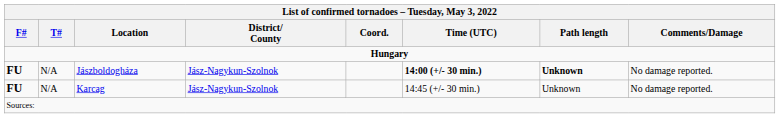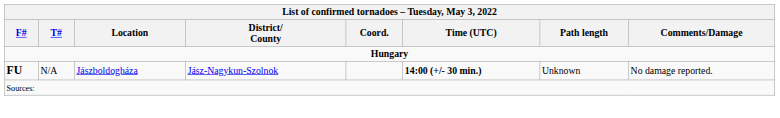(562, 70) bold -> (561, 70) normal
- row: (91, 88)
